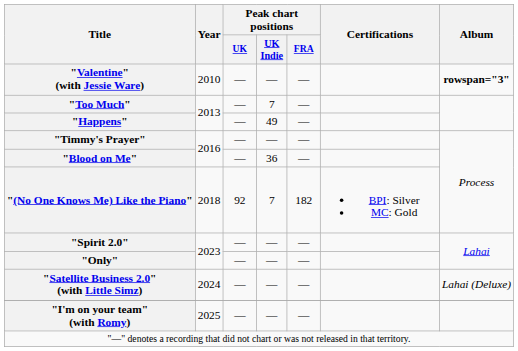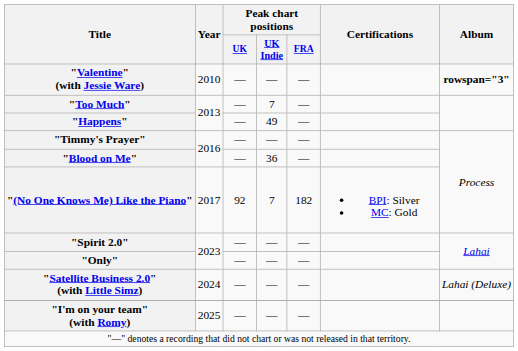(209, 200) 2018 -> (209, 200) 2017
